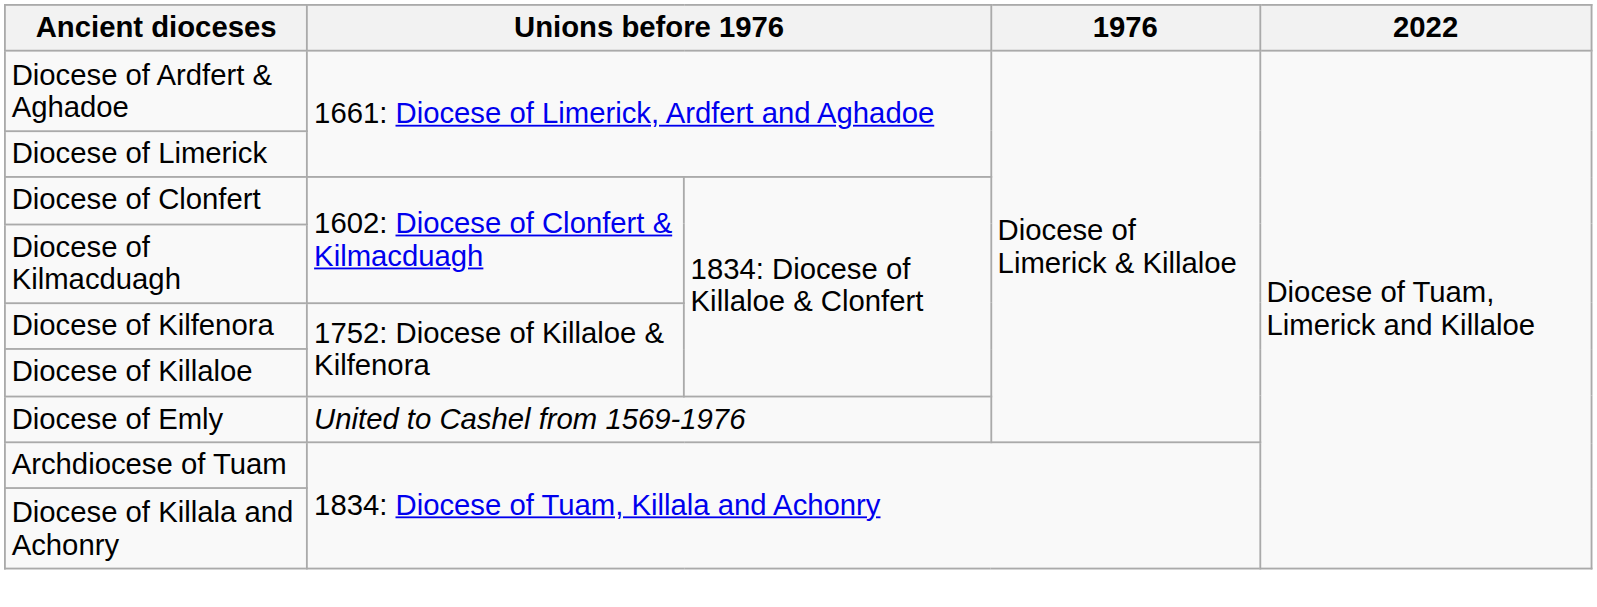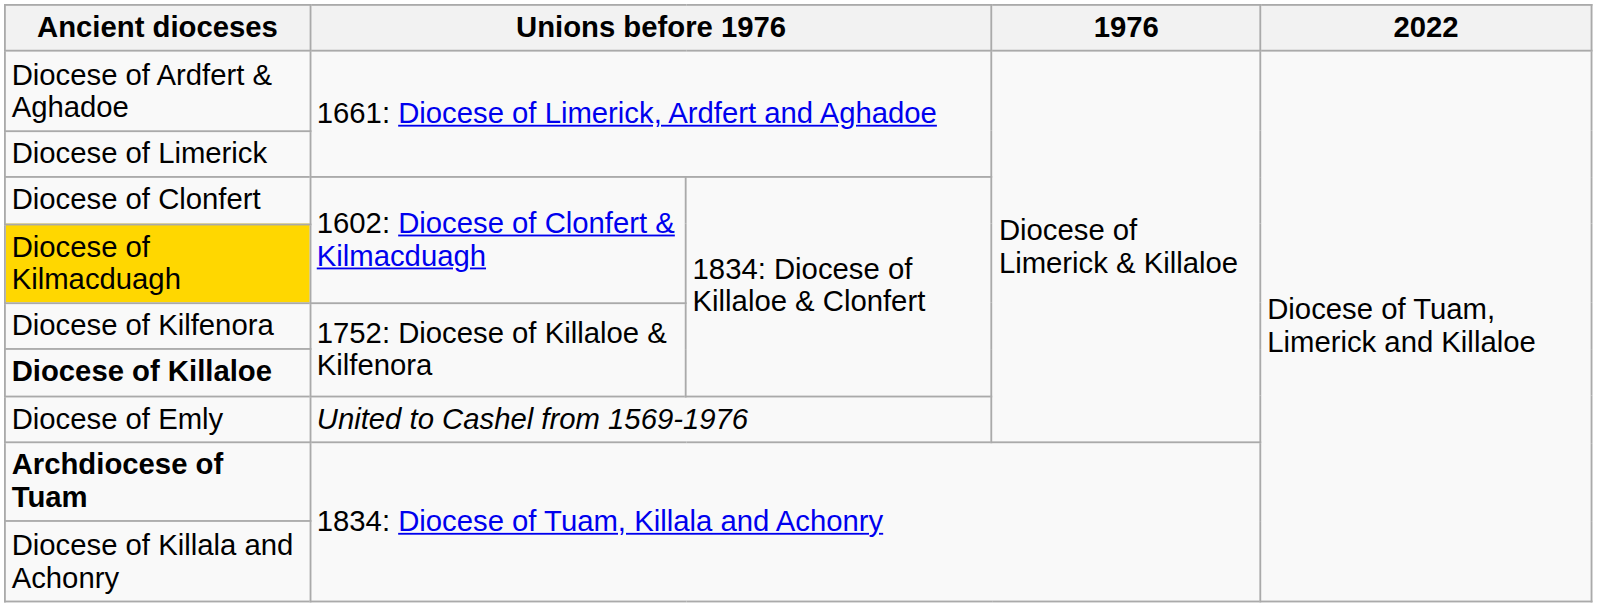(96, 262) no background -> (96, 262) gold background
(132, 372) normal -> (142, 372) bold
(149, 465) normal -> (117, 481) bold
